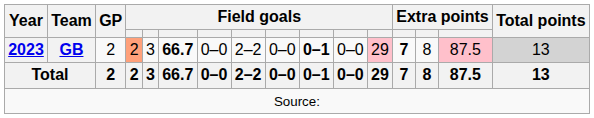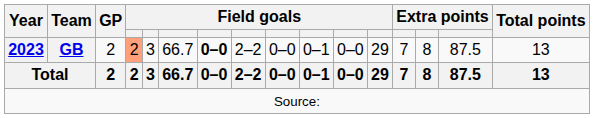(178, 49) bold -> (178, 49) normal
(214, 49) normal -> (214, 49) bold
(316, 49) bold -> (316, 49) normal
(380, 49) pink background -> (380, 49) no background
(404, 49) bold -> (404, 49) normal
(465, 49) pink background -> (465, 49) no background
(541, 49) lightgrey background -> (541, 49) no background
